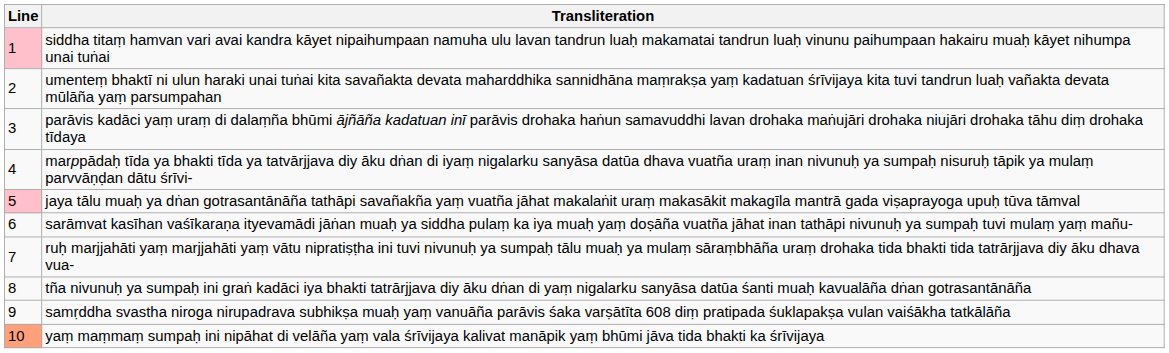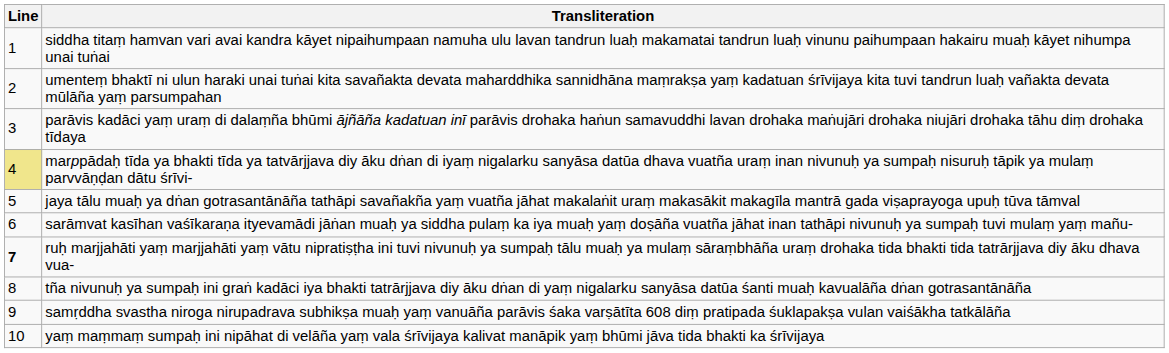(12, 48) pink background -> (12, 48) no background
(12, 169) no background -> (12, 169) khaki background
(12, 201) pink background -> (12, 201) no background
(12, 256) normal -> (12, 256) bold
(16, 335) lightsalmon background -> (16, 335) no background
